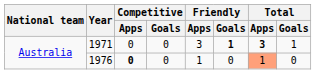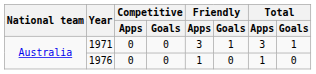(231, 45) bold -> (231, 45) normal
(262, 45) bold -> (262, 45) normal
(131, 61) bold -> (131, 61) normal
(262, 61) lightsalmon background -> (262, 61) no background
